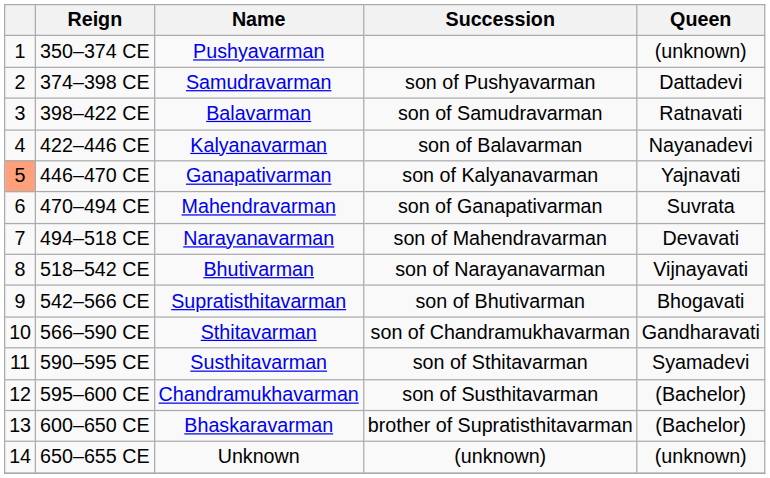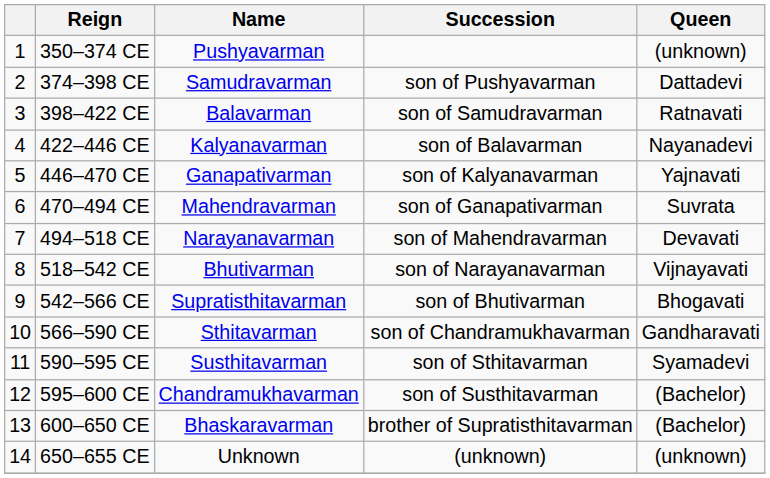(20, 176) lightsalmon background -> (20, 176) no background
